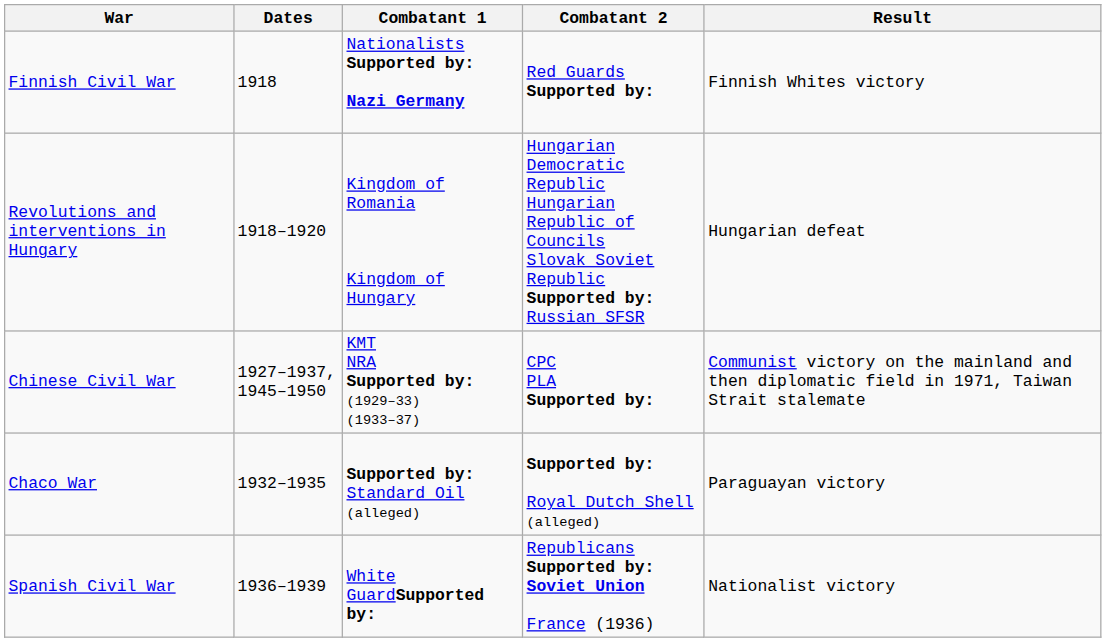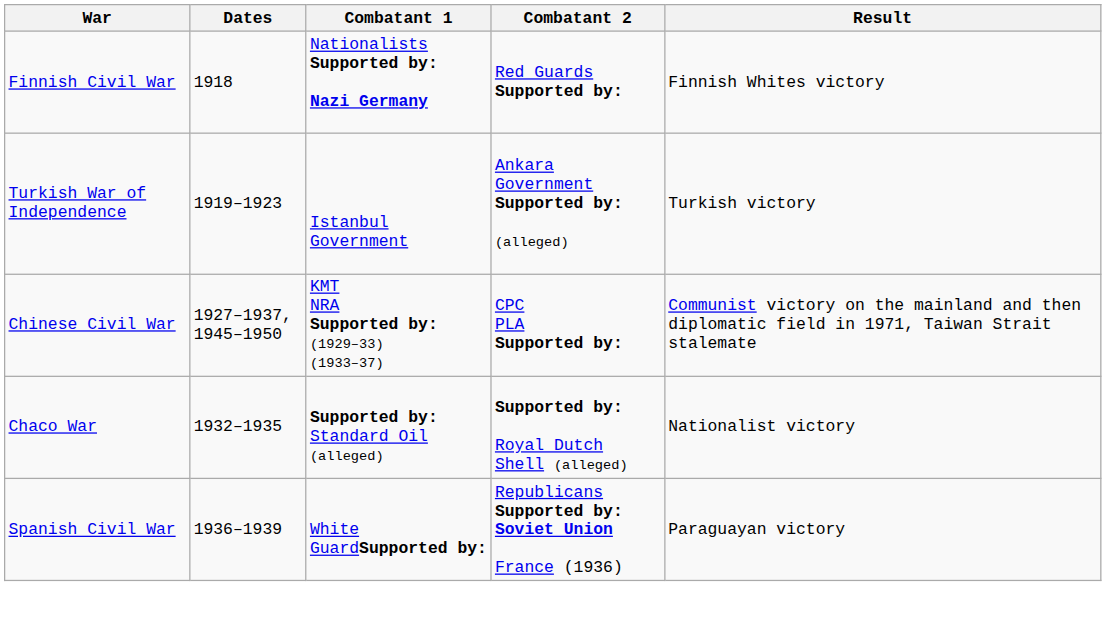- row: (87, 232)
+ row: (77, 204)
(797, 484) Paraguayan victory -> (762, 427) Nationalist victory
(802, 586) Nationalist victory -> (757, 529) Paraguayan victory
